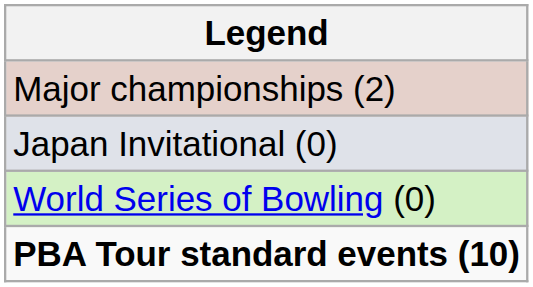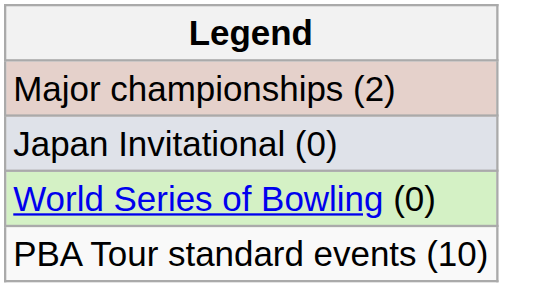(267, 254) bold -> (251, 254) normal
